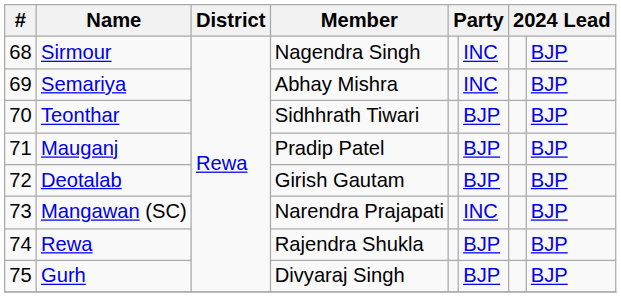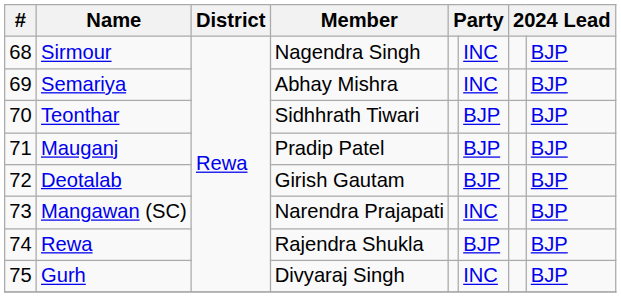(482, 276) BJP -> (481, 276) INC
